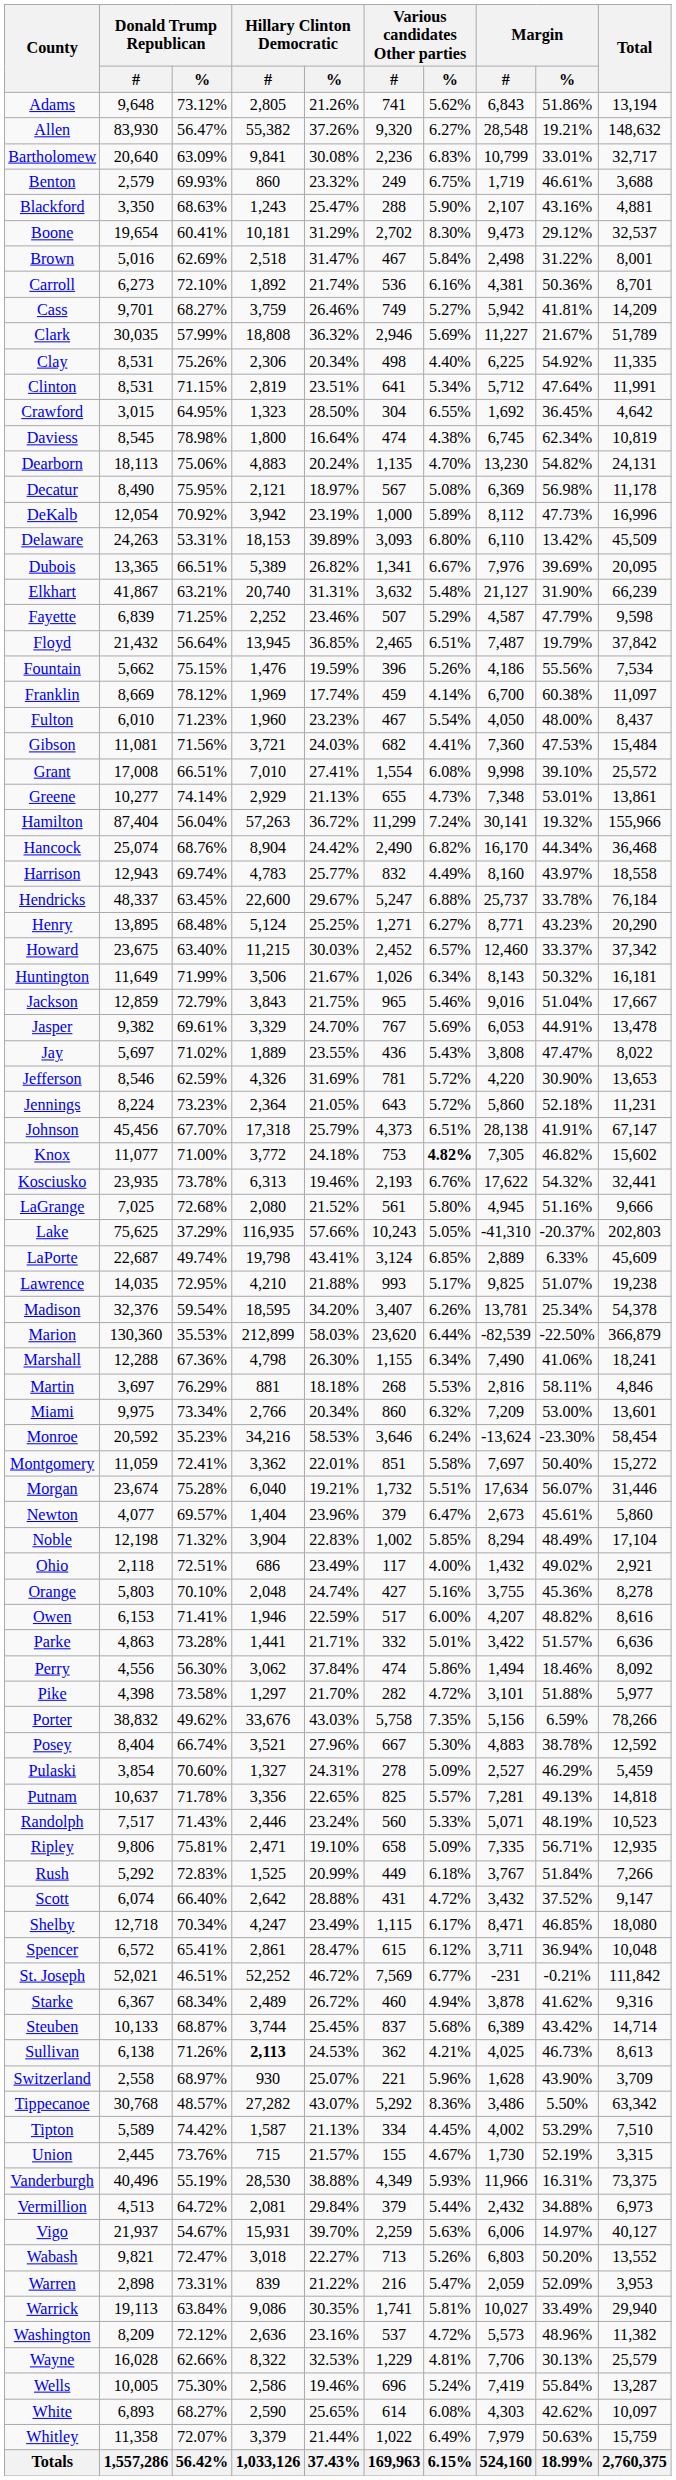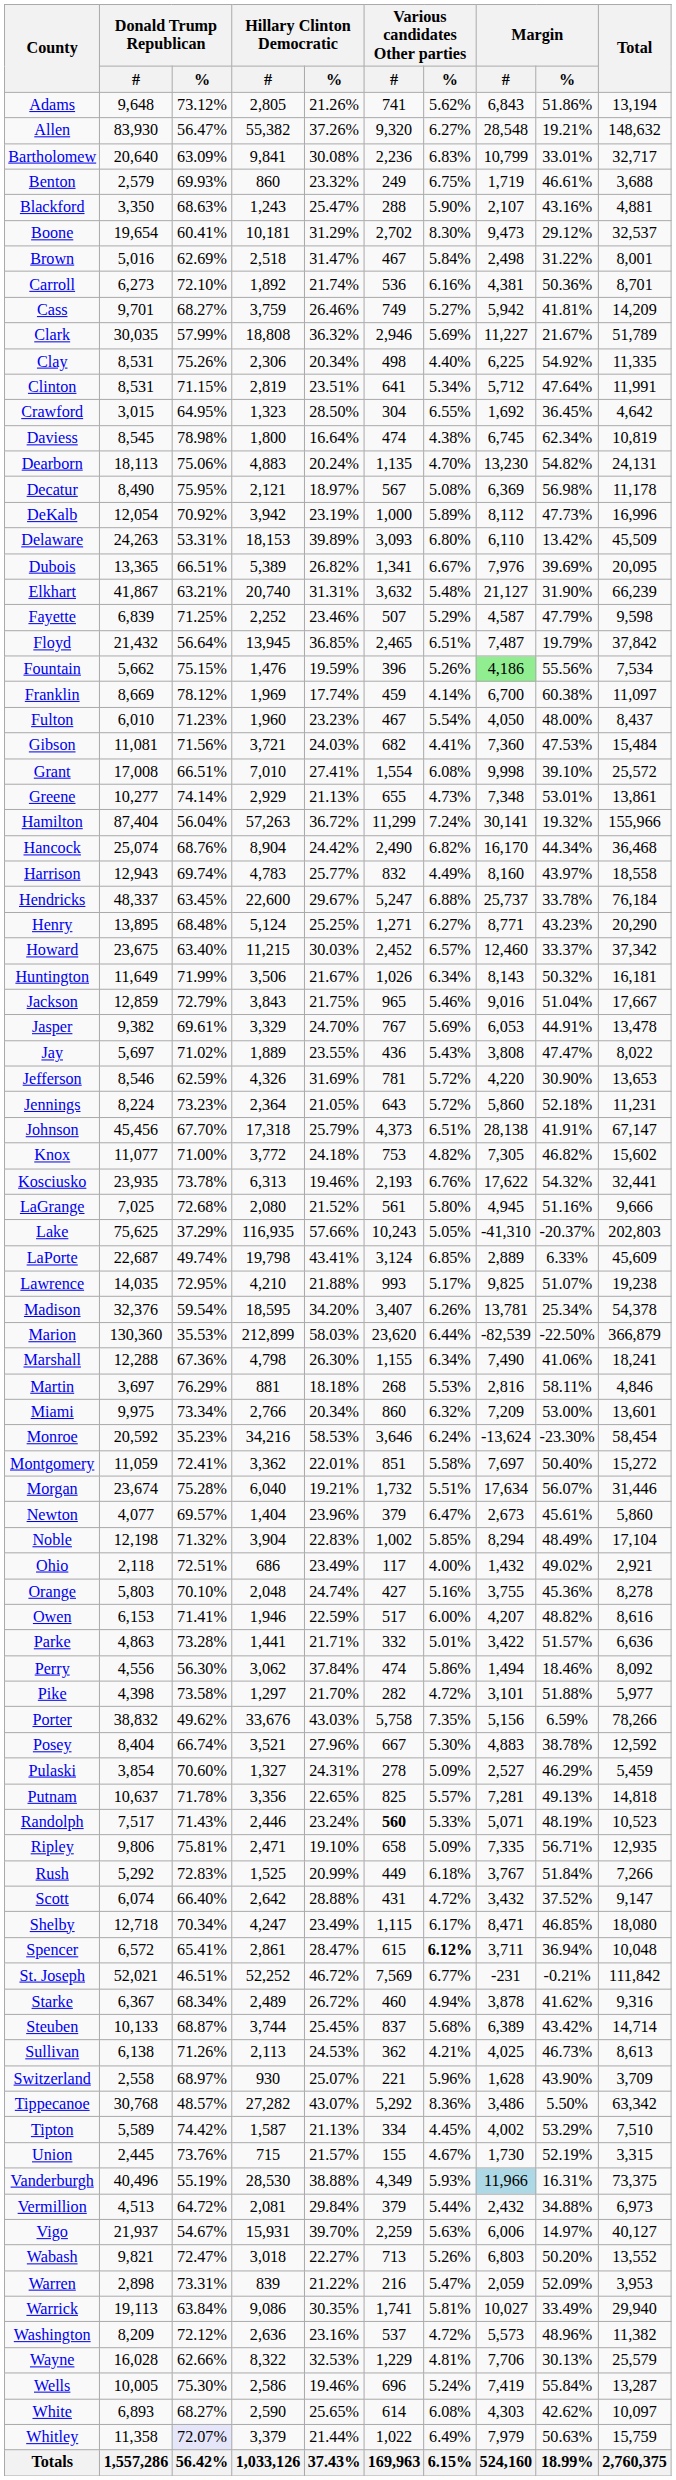(506, 668) no background -> (506, 668) lightgreen background
(450, 1155) bold -> (450, 1155) normal
(394, 1822) normal -> (394, 1822) bold
(450, 1950) normal -> (450, 1950) bold
(268, 2052) bold -> (268, 2052) normal
(506, 2180) no background -> (506, 2180) lightblue background
(202, 2437) no background -> (202, 2437) lavender background
